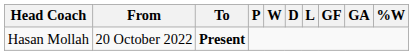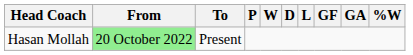(144, 38) no background -> (144, 38) lightgreen background
(222, 38) bold -> (220, 38) normal
